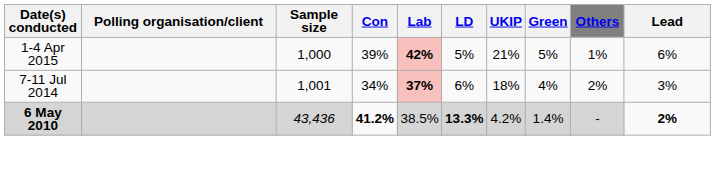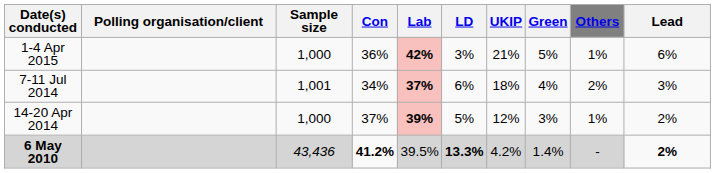(375, 54) 39% -> (375, 54) 36%
(464, 54) 5% -> (464, 54) 3%
+ row: (43, 119)
(420, 119) 38.5% -> (420, 152) 39.5%
